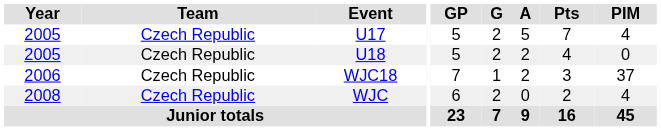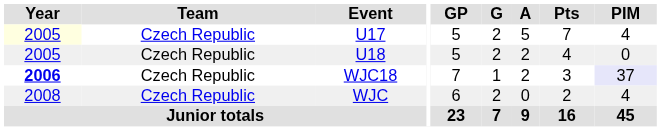(43, 34) no background -> (43, 34) lightyellow background
(43, 75) normal -> (43, 75) bold
(626, 75) no background -> (626, 75) lavender background
